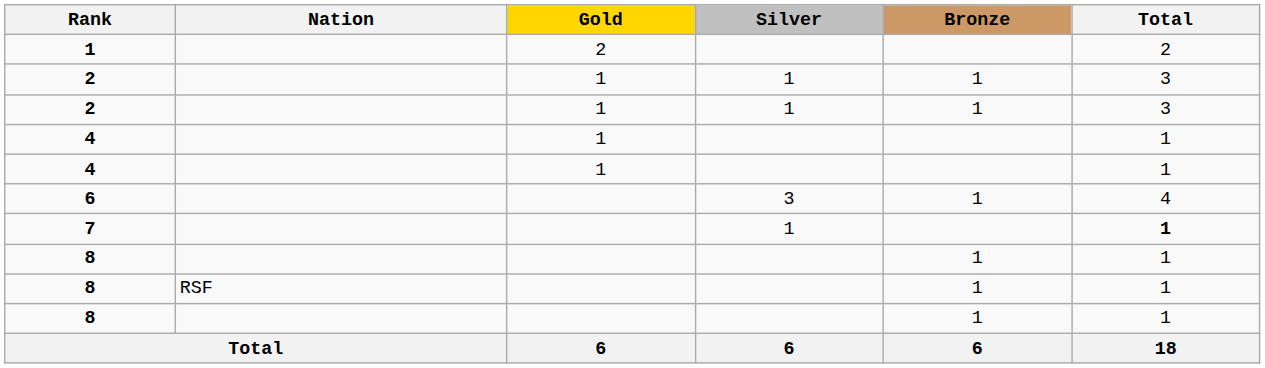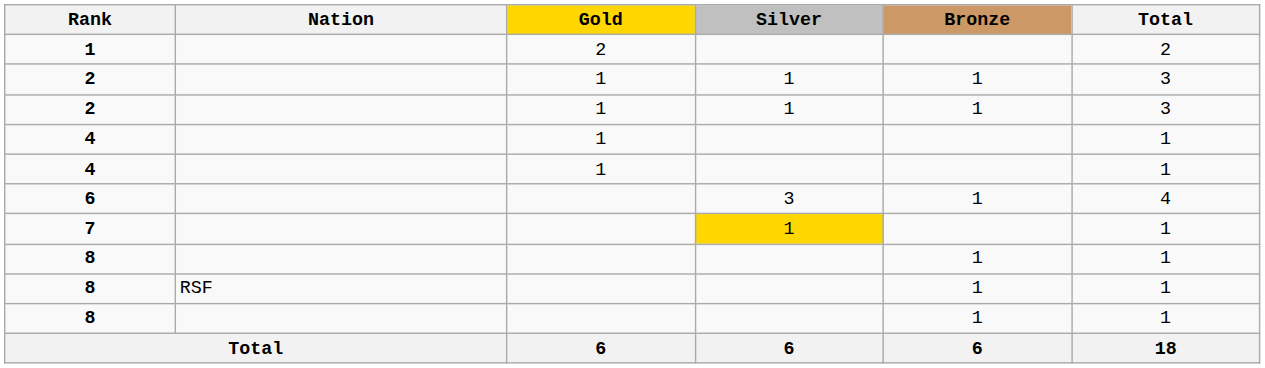(789, 229) no background -> (789, 229) gold background
(1166, 229) bold -> (1166, 229) normal
